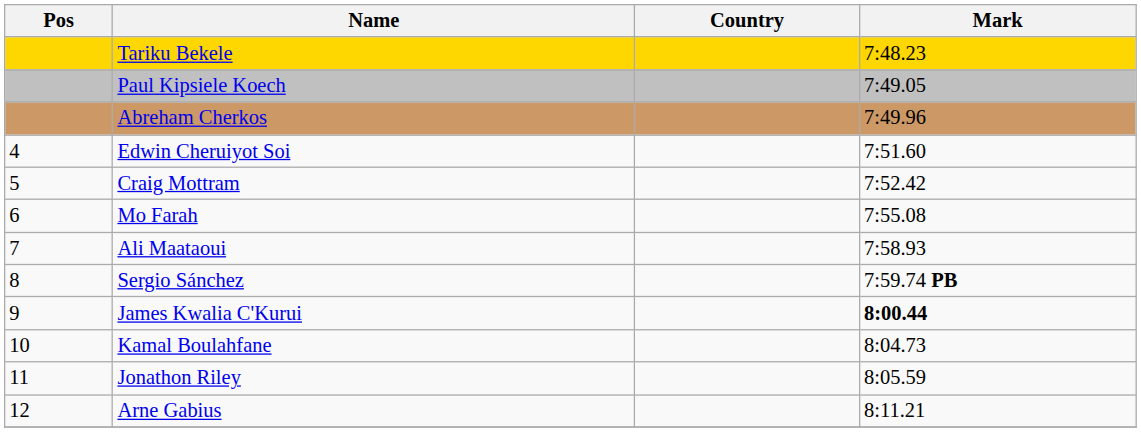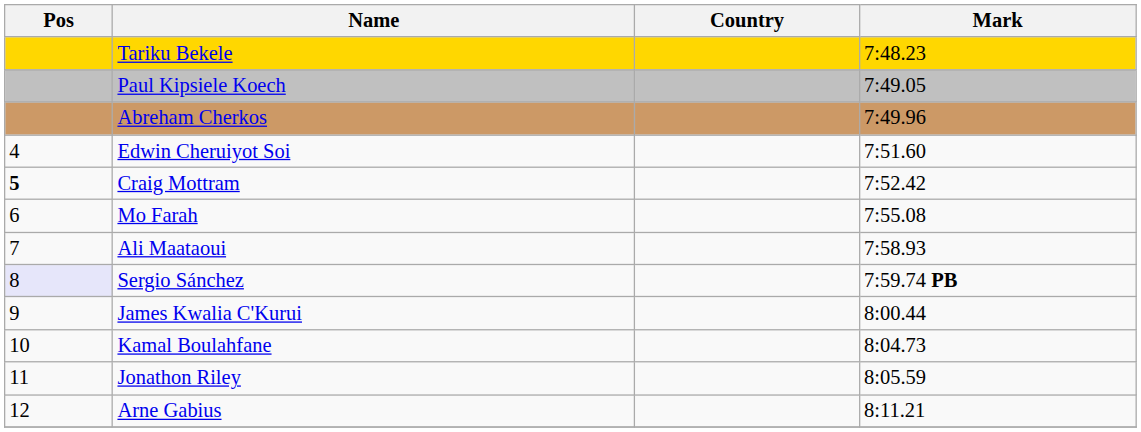(14, 183) normal -> (14, 183) bold
(14, 280) no background -> (14, 280) lavender background
(896, 313) bold -> (895, 313) normal
